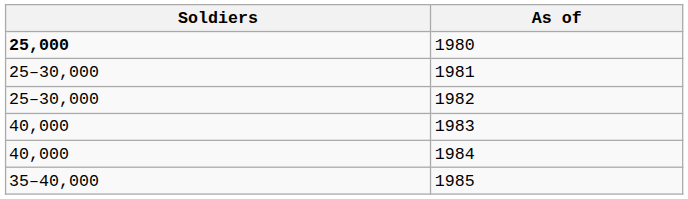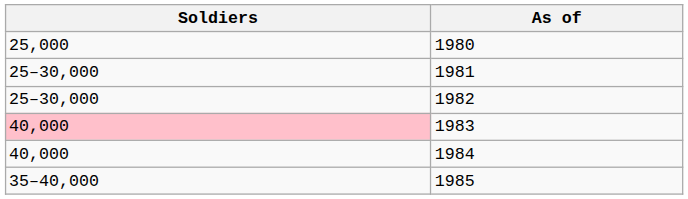(39, 45) bold -> (39, 45) normal
(39, 127) no background -> (39, 127) pink background
